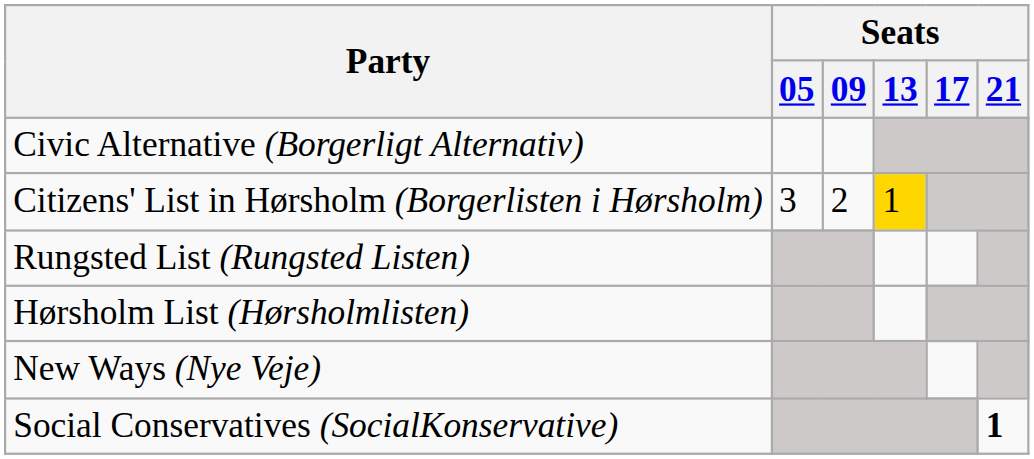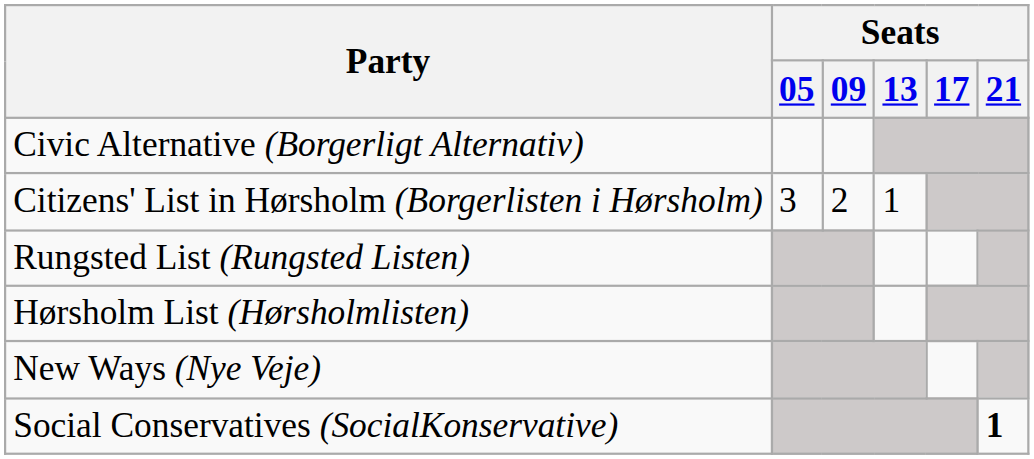(891, 200) gold background -> (891, 200) no background
